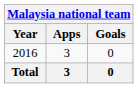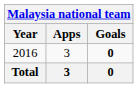(111, 53) normal -> (111, 53) bold
